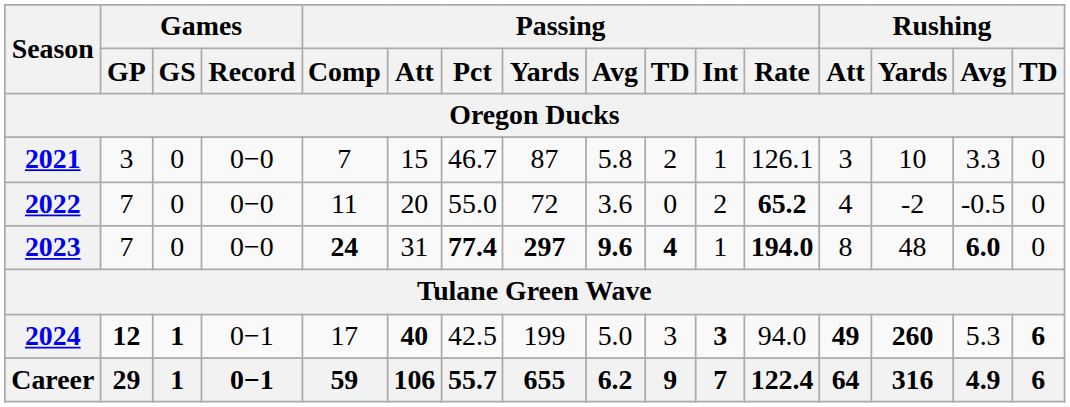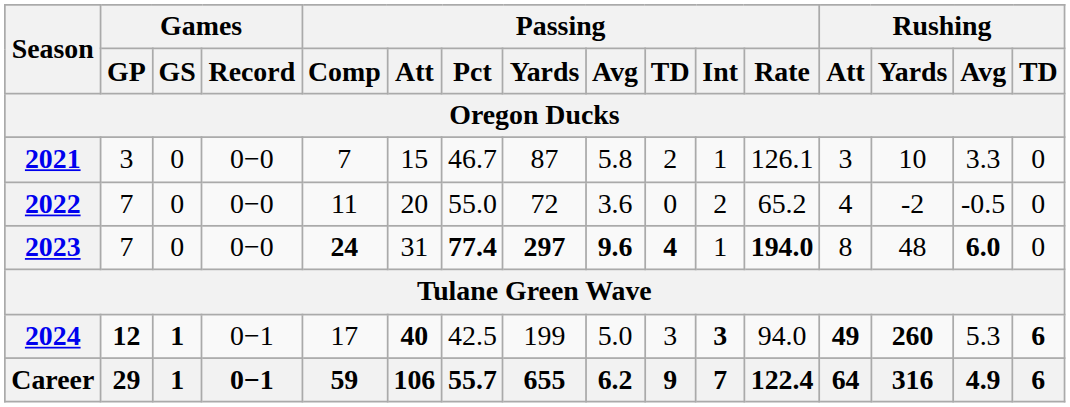(782, 203) bold -> (782, 203) normal
